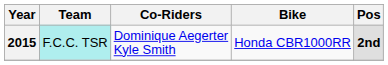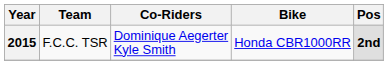(75, 43) paleturquoise background -> (75, 43) no background
